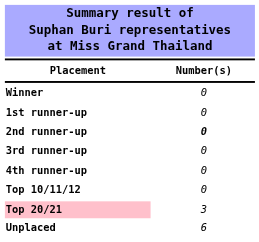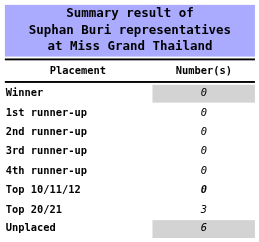(204, 93) no background -> (204, 93) lightgrey background
(204, 132) bold -> (204, 132) normal
(204, 190) normal -> (204, 190) bold
(34, 209) pink background -> (34, 209) no background
(204, 228) no background -> (204, 228) lightgrey background
